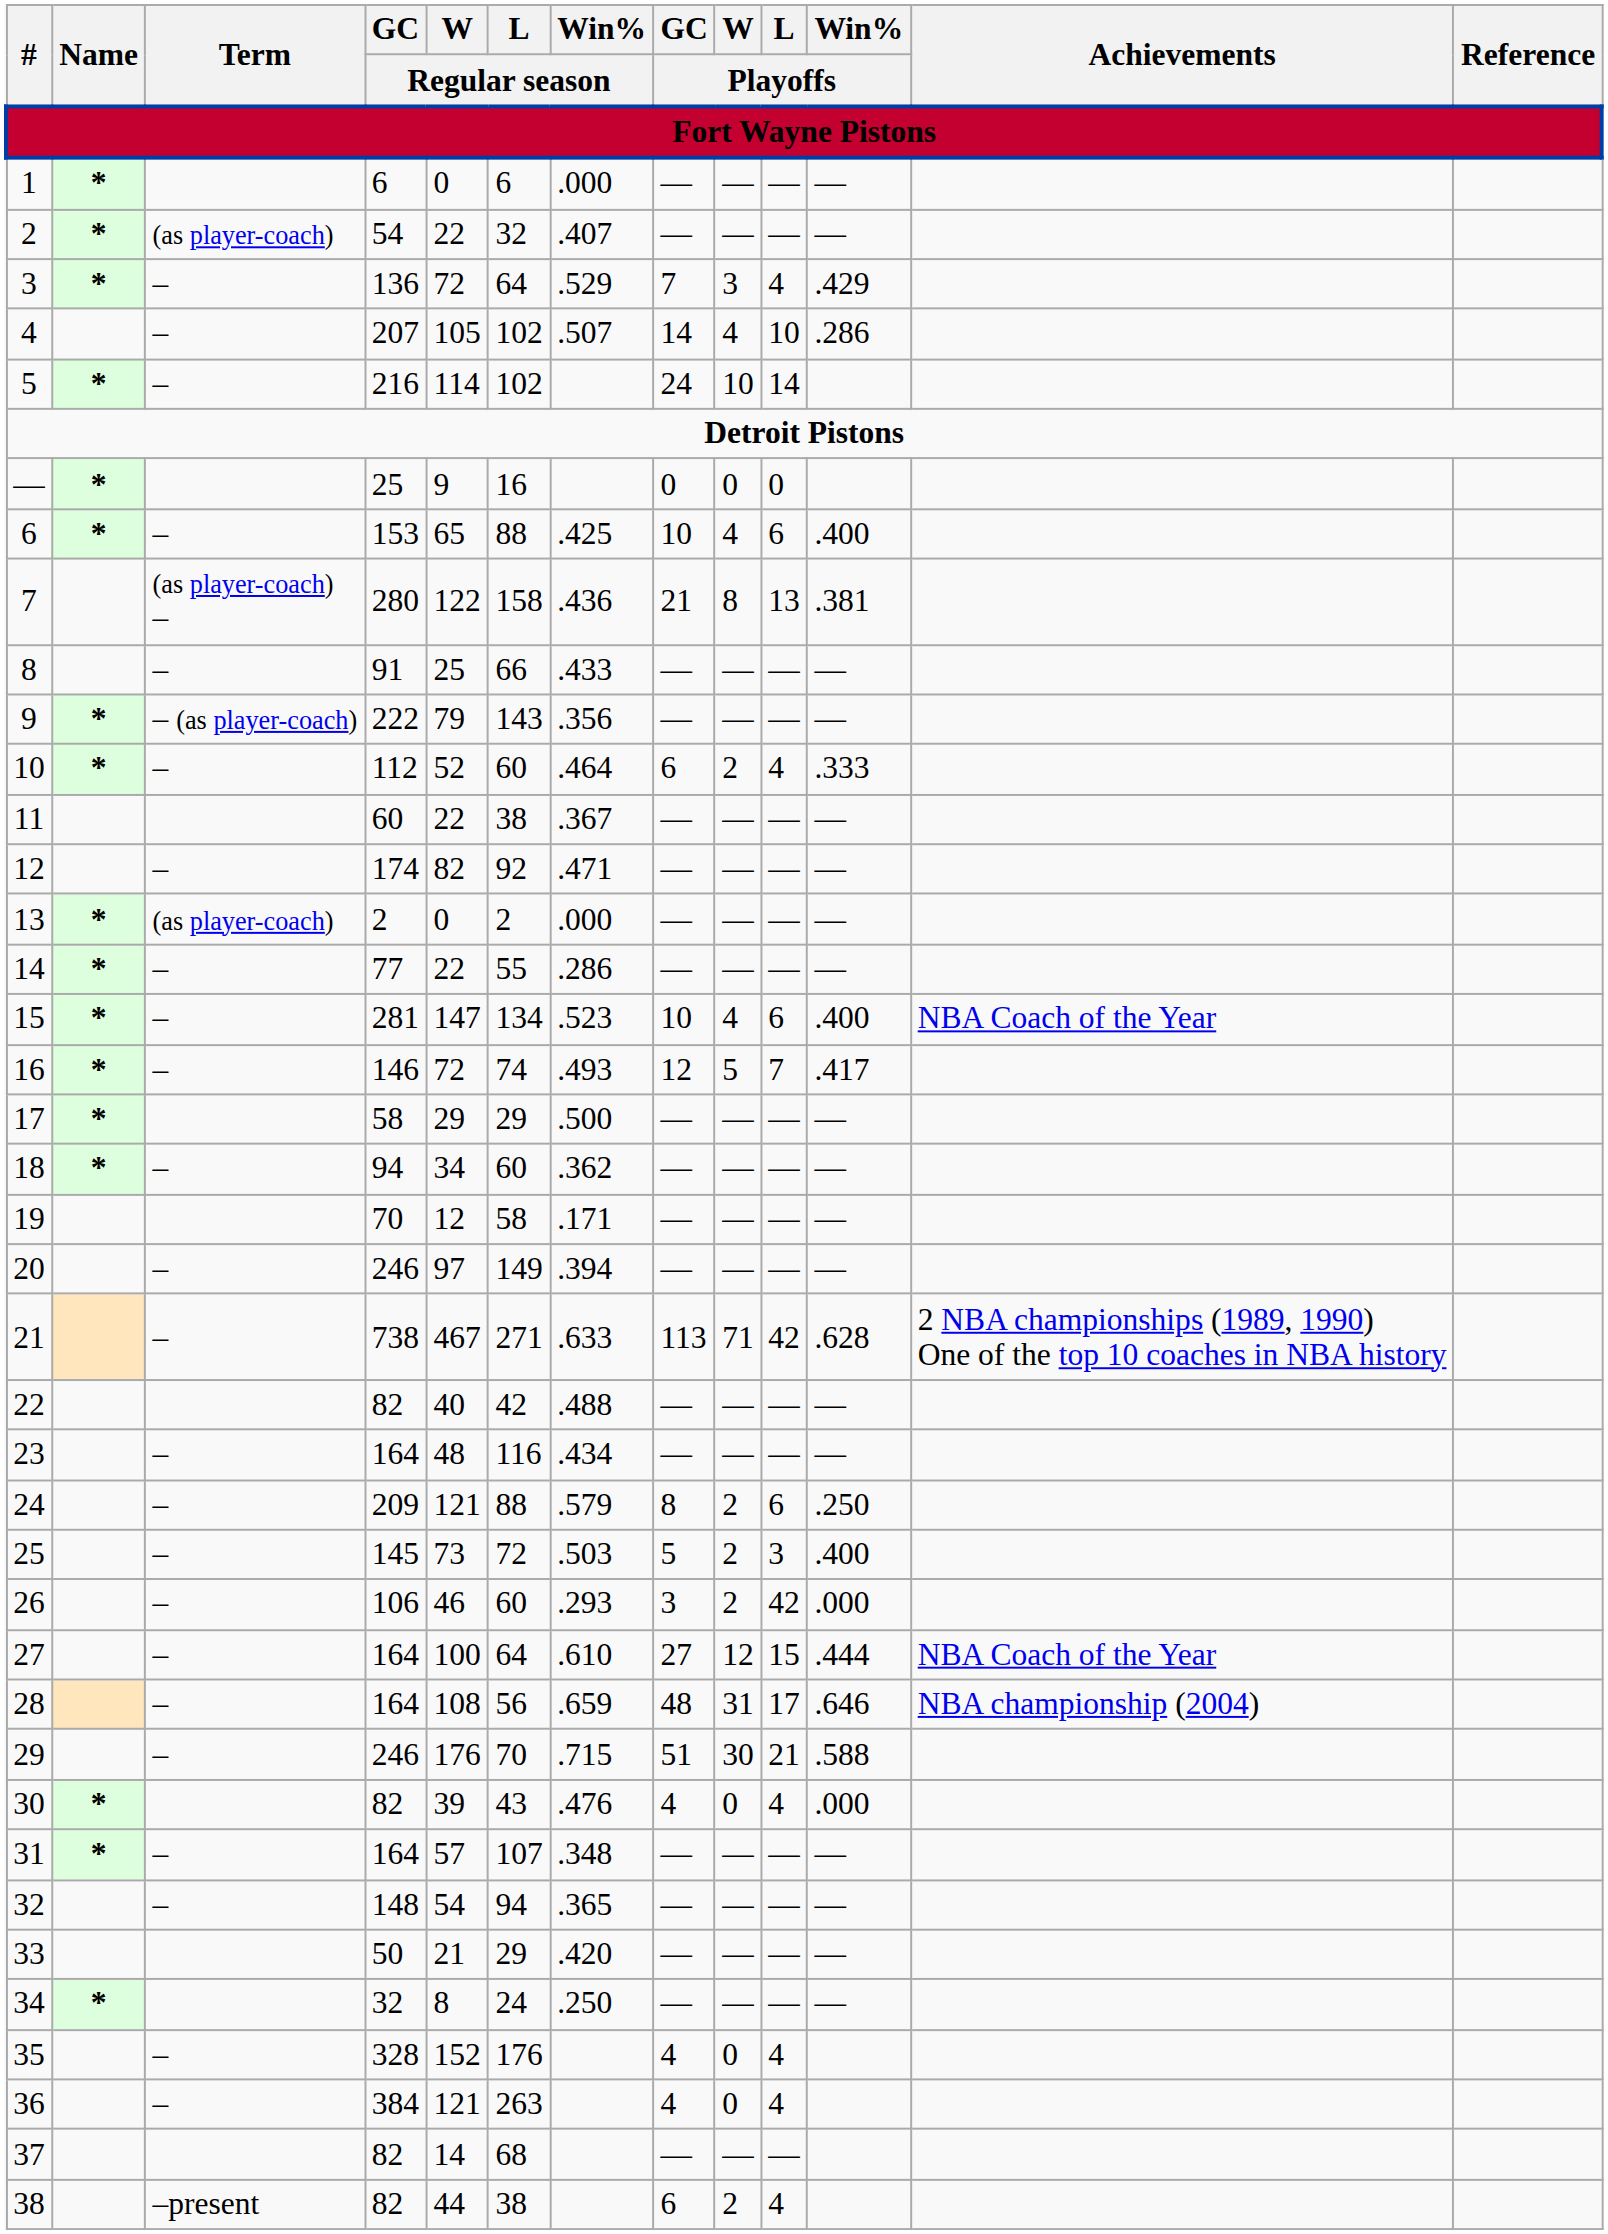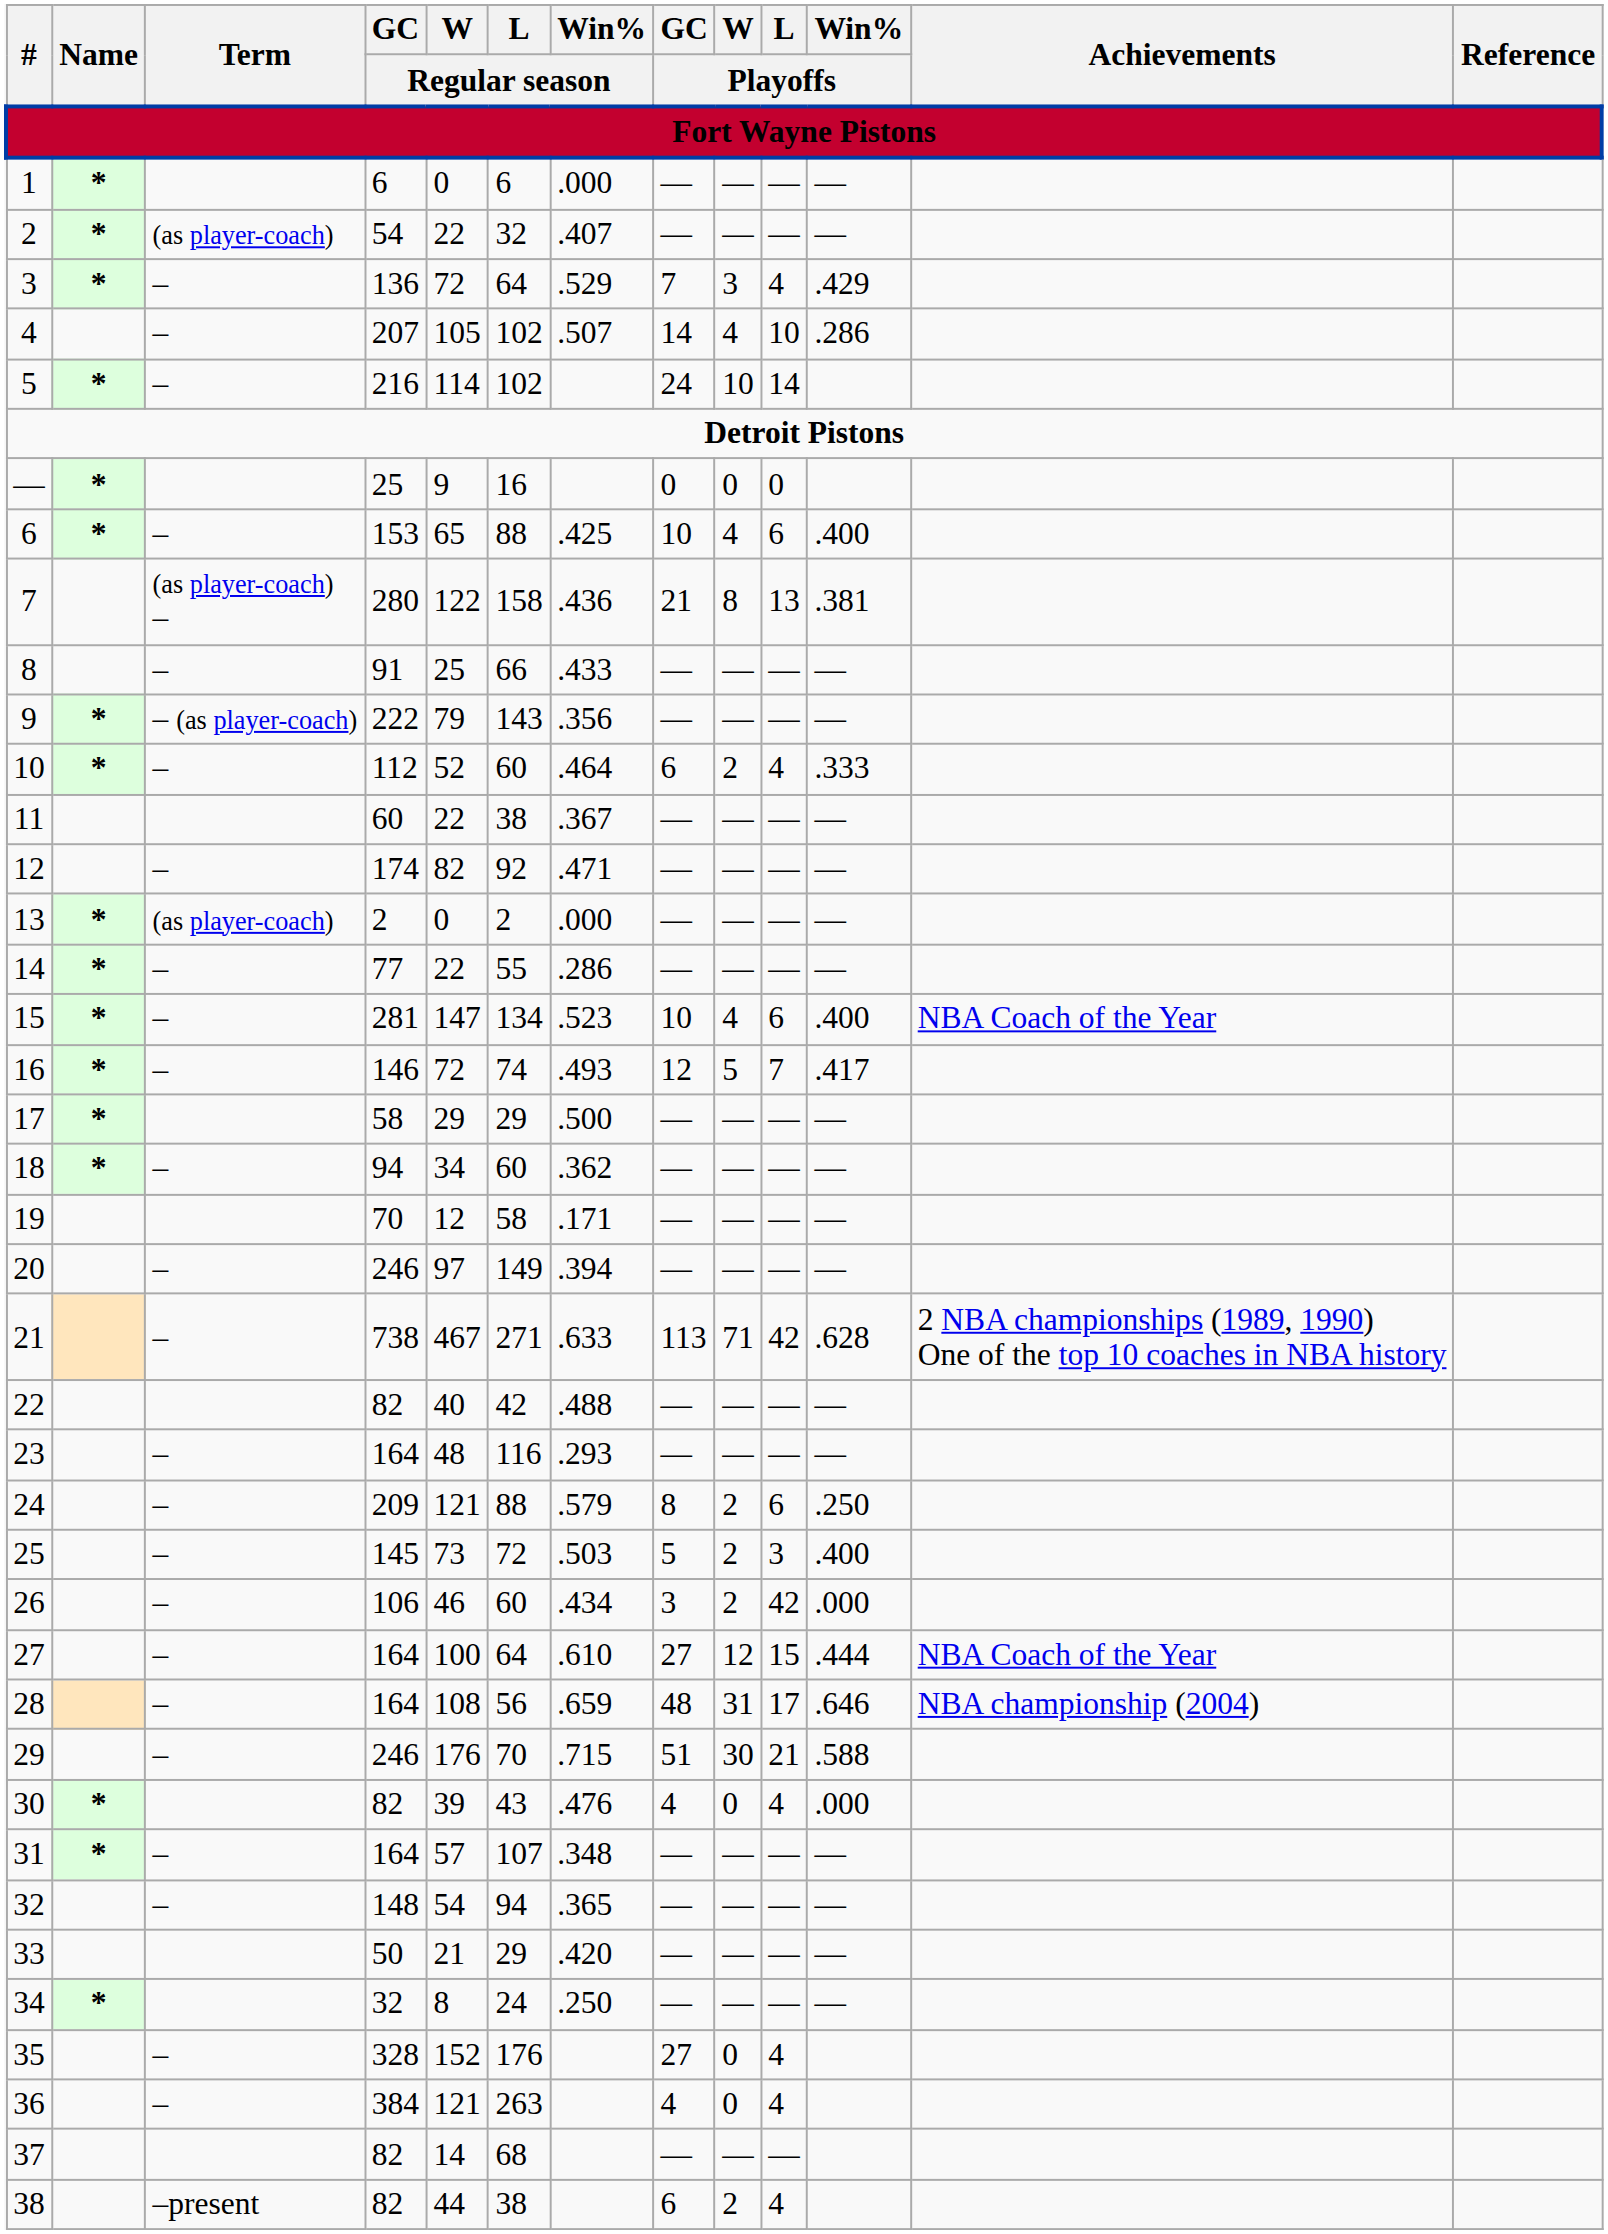(585, 1454) .434 -> (585, 1454) .293
(585, 1604) .293 -> (585, 1604) .434
(668, 2053) 4 -> (676, 2053) 27
